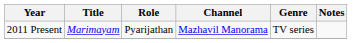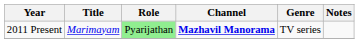(149, 30) no background -> (149, 30) lightgreen background
(223, 30) normal -> (227, 30) bold
